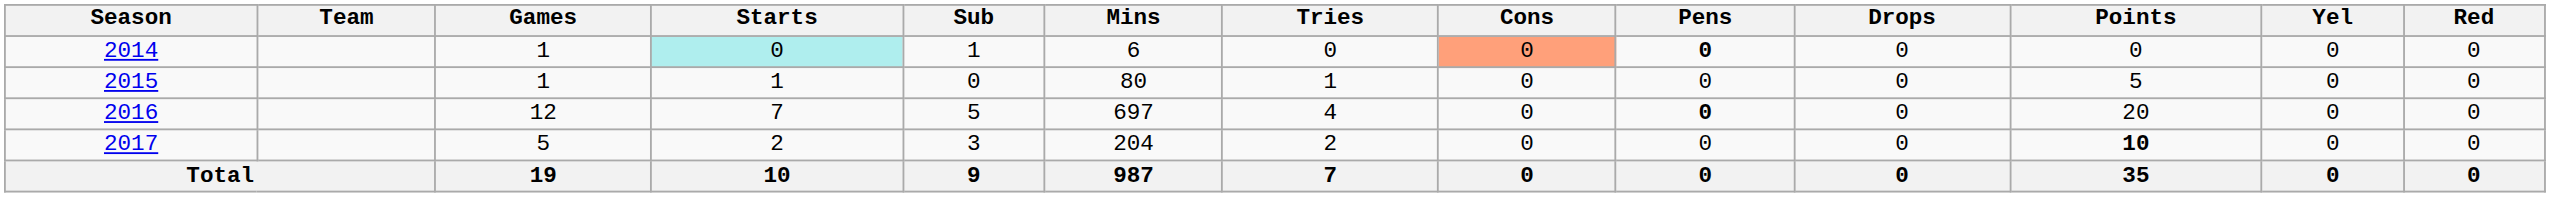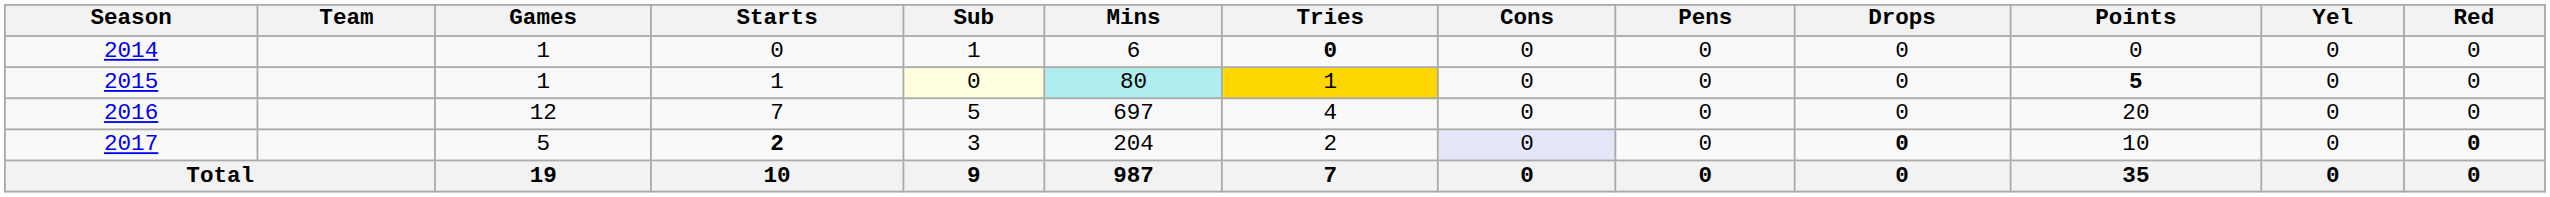(777, 51) paleturquoise background -> (777, 51) no background
(1330, 51) normal -> (1330, 51) bold
(1527, 51) lightsalmon background -> (1527, 51) no background
(1705, 51) bold -> (1705, 51) normal
(974, 82) no background -> (974, 82) lightyellow background
(1134, 82) no background -> (1134, 82) paleturquoise background
(1330, 82) no background -> (1330, 82) gold background
(2136, 82) normal -> (2136, 82) bold
(1705, 113) bold -> (1705, 113) normal
(777, 145) normal -> (777, 145) bold
(1527, 145) no background -> (1527, 145) lavender background
(1902, 145) normal -> (1902, 145) bold
(2136, 145) bold -> (2136, 145) normal
(2474, 145) normal -> (2474, 145) bold
